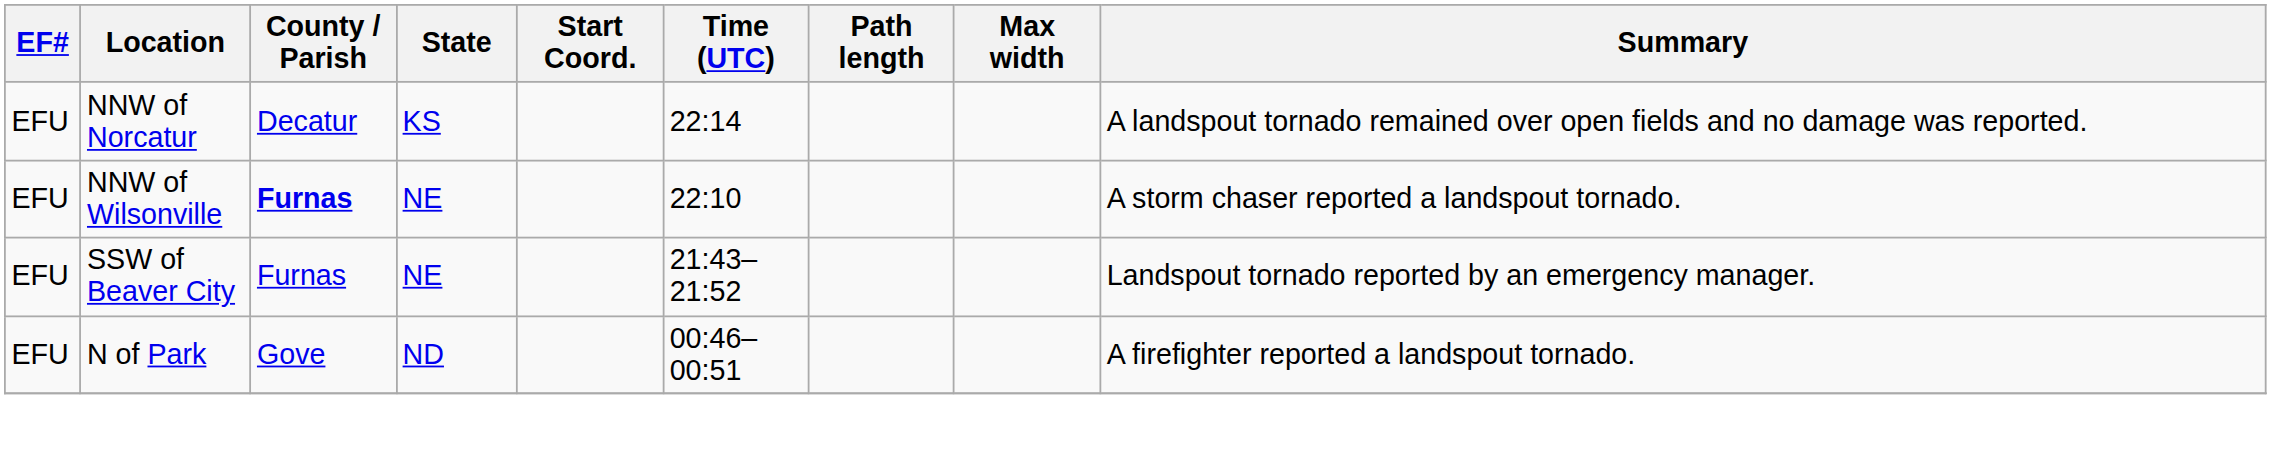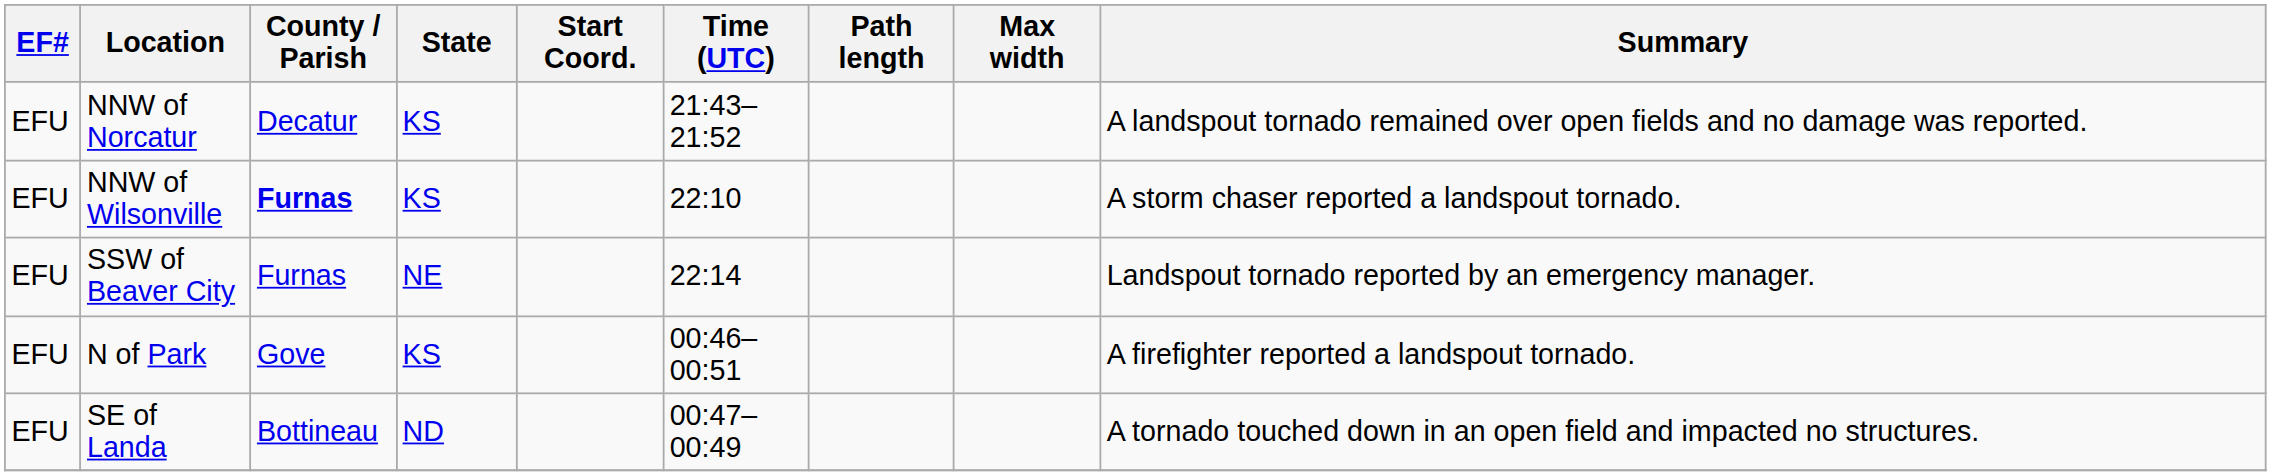(705, 120) 22:14 -> (713, 120) 21:43–21:52
(423, 198) NE -> (422, 198) KS
(713, 276) 21:43–21:52 -> (705, 276) 22:14
(423, 353) ND -> (422, 353) KS
+ row: (127, 431)
